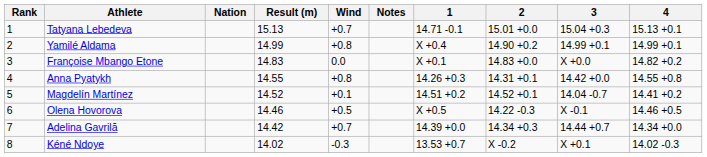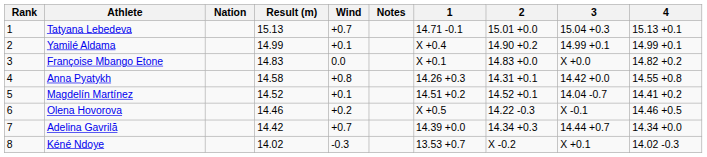(341, 45) +0.8 -> (341, 45) +0.1
(270, 78) 14.55 -> (270, 78) 14.58
(341, 111) +0.5 -> (341, 111) +0.2
